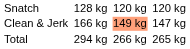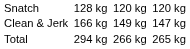(130, 23) lightsalmon background -> (130, 23) no background
